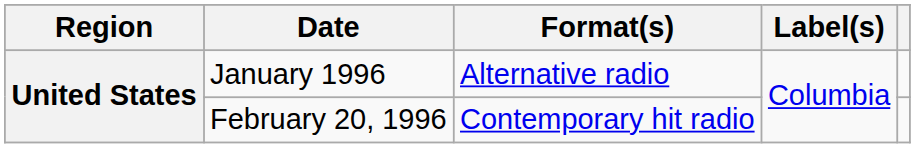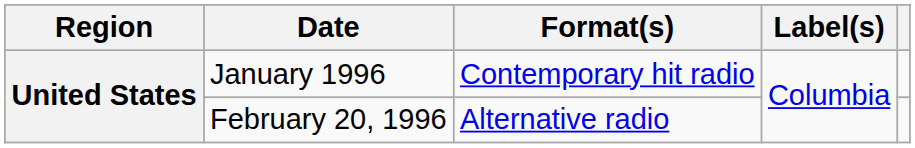(565, 73) Alternative radio -> (607, 73) Contemporary hit radio
(607, 119) Contemporary hit radio -> (565, 119) Alternative radio
